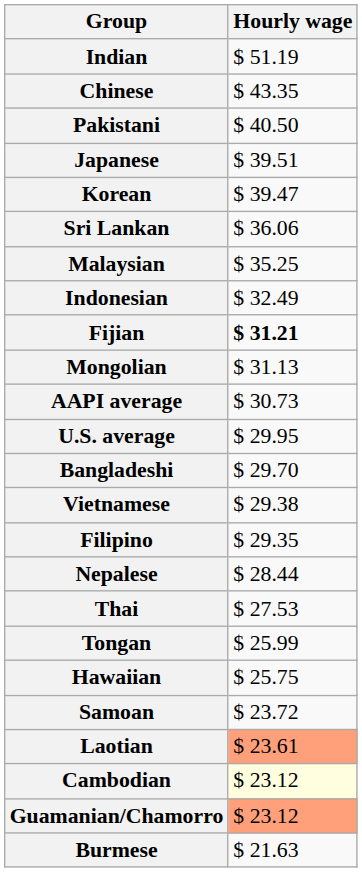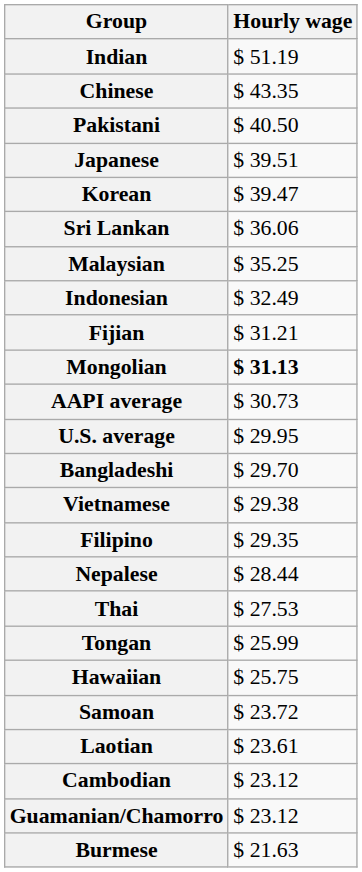(266, 332) bold -> (266, 332) normal
(266, 366) normal -> (266, 366) bold
(266, 746) lightsalmon background -> (266, 746) no background
(266, 780) lightyellow background -> (266, 780) no background
(266, 815) lightsalmon background -> (266, 815) no background
